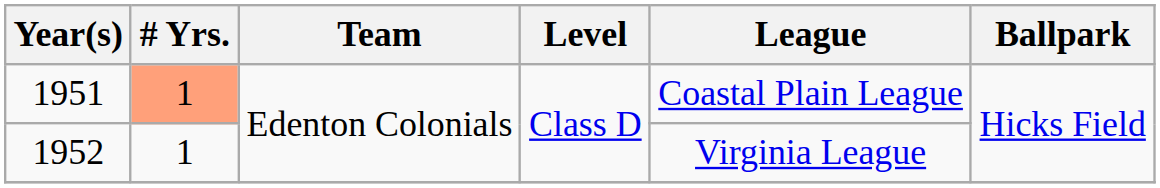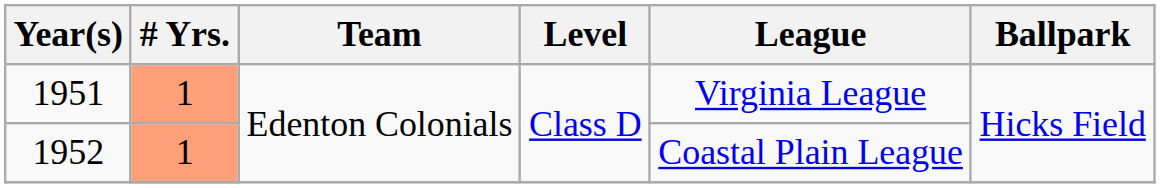(811, 93) Coastal Plain League -> (811, 93) Virginia League
(185, 152) no background -> (185, 152) lightsalmon background
(811, 152) Virginia League -> (811, 152) Coastal Plain League
